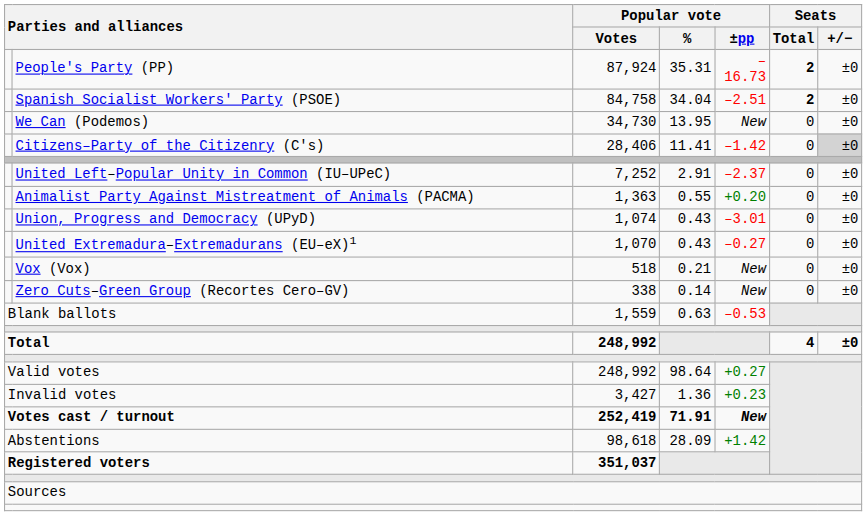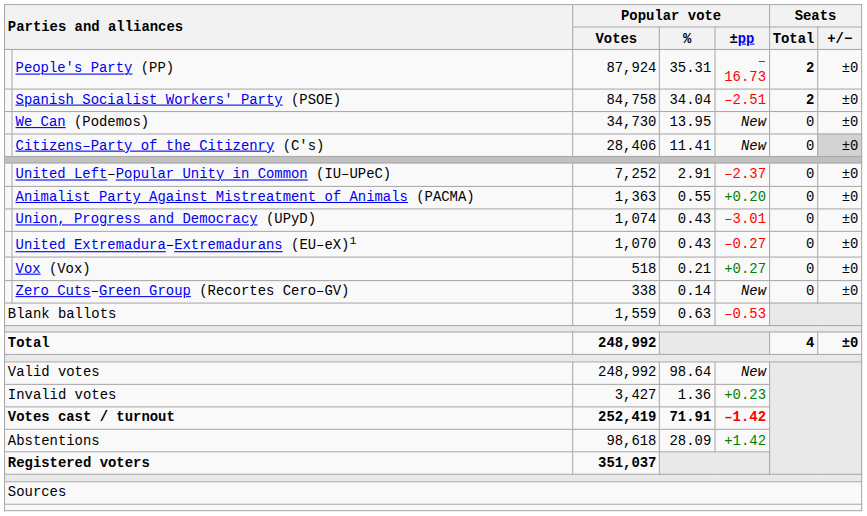(745, 145) –1.42 -> (753, 145) New
(753, 269) New -> (745, 269) +0.27
(745, 373) +0.27 -> (753, 373) New
(753, 418) New -> (745, 418) –1.42
